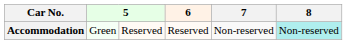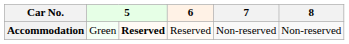(142, 30) normal -> (143, 30) bold
(309, 30) paleturquoise background -> (311, 30) no background
